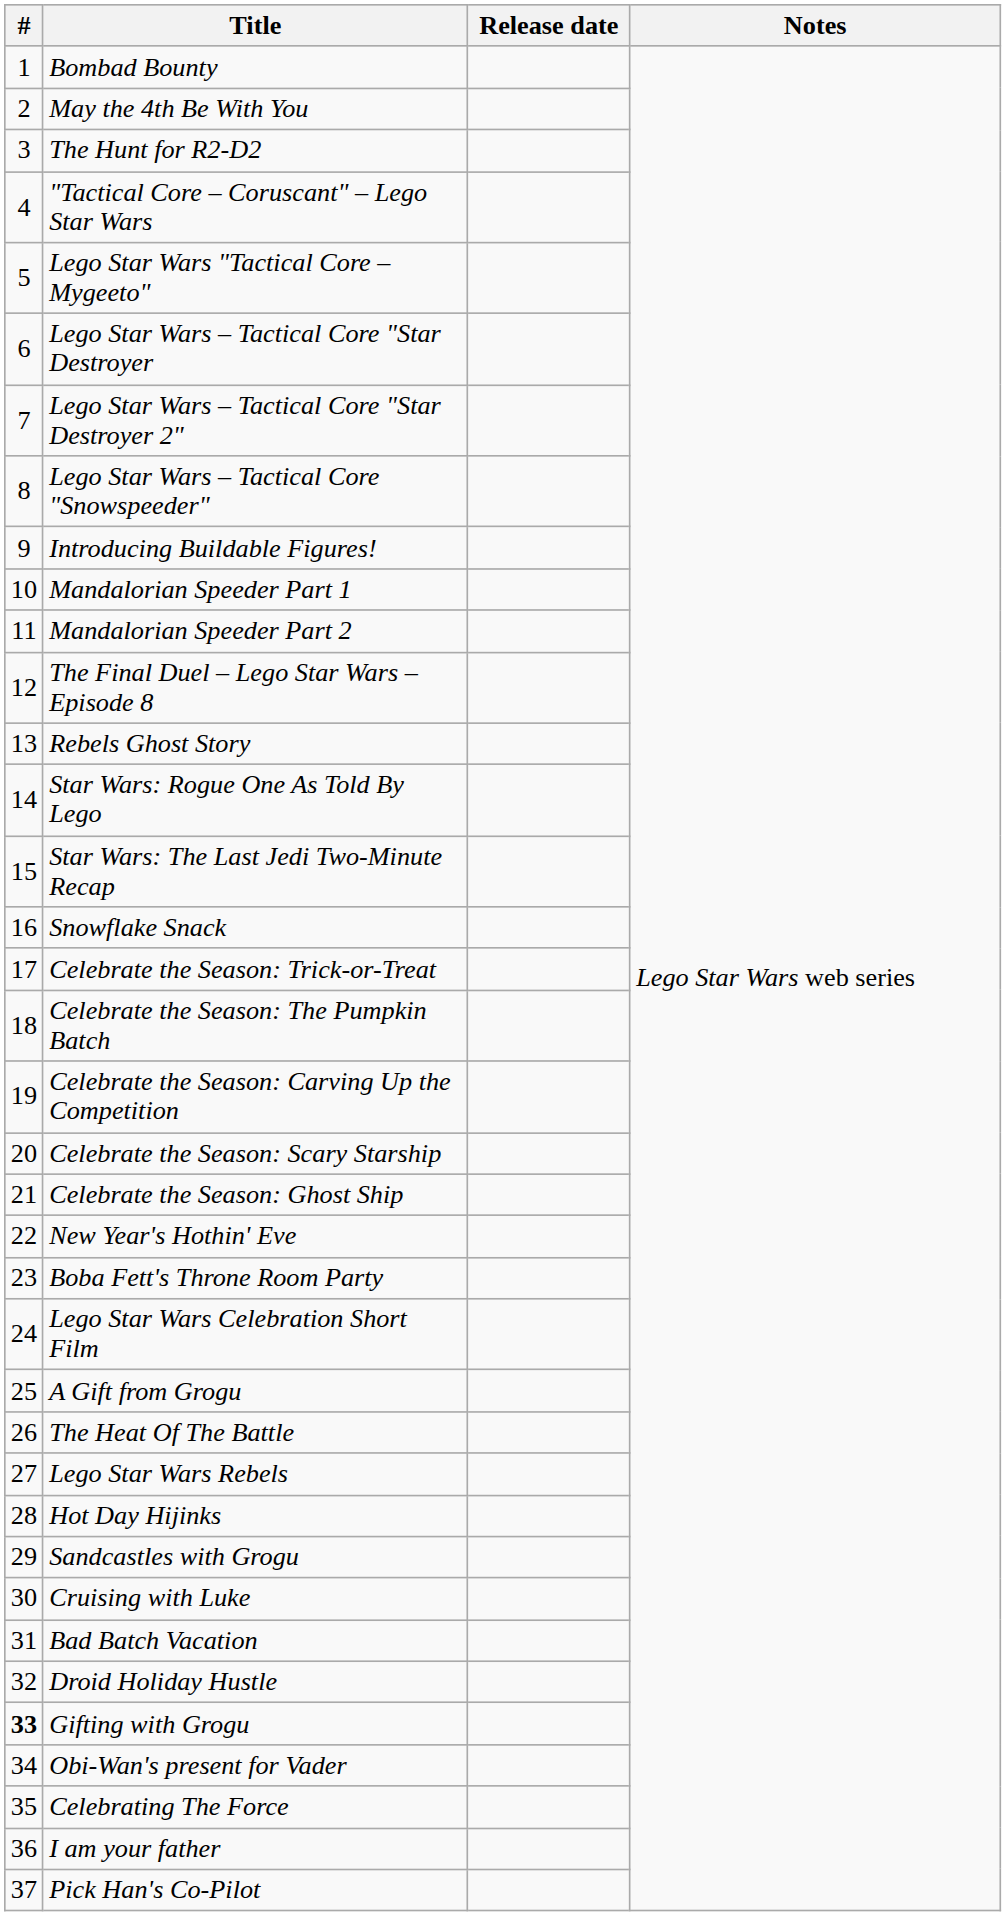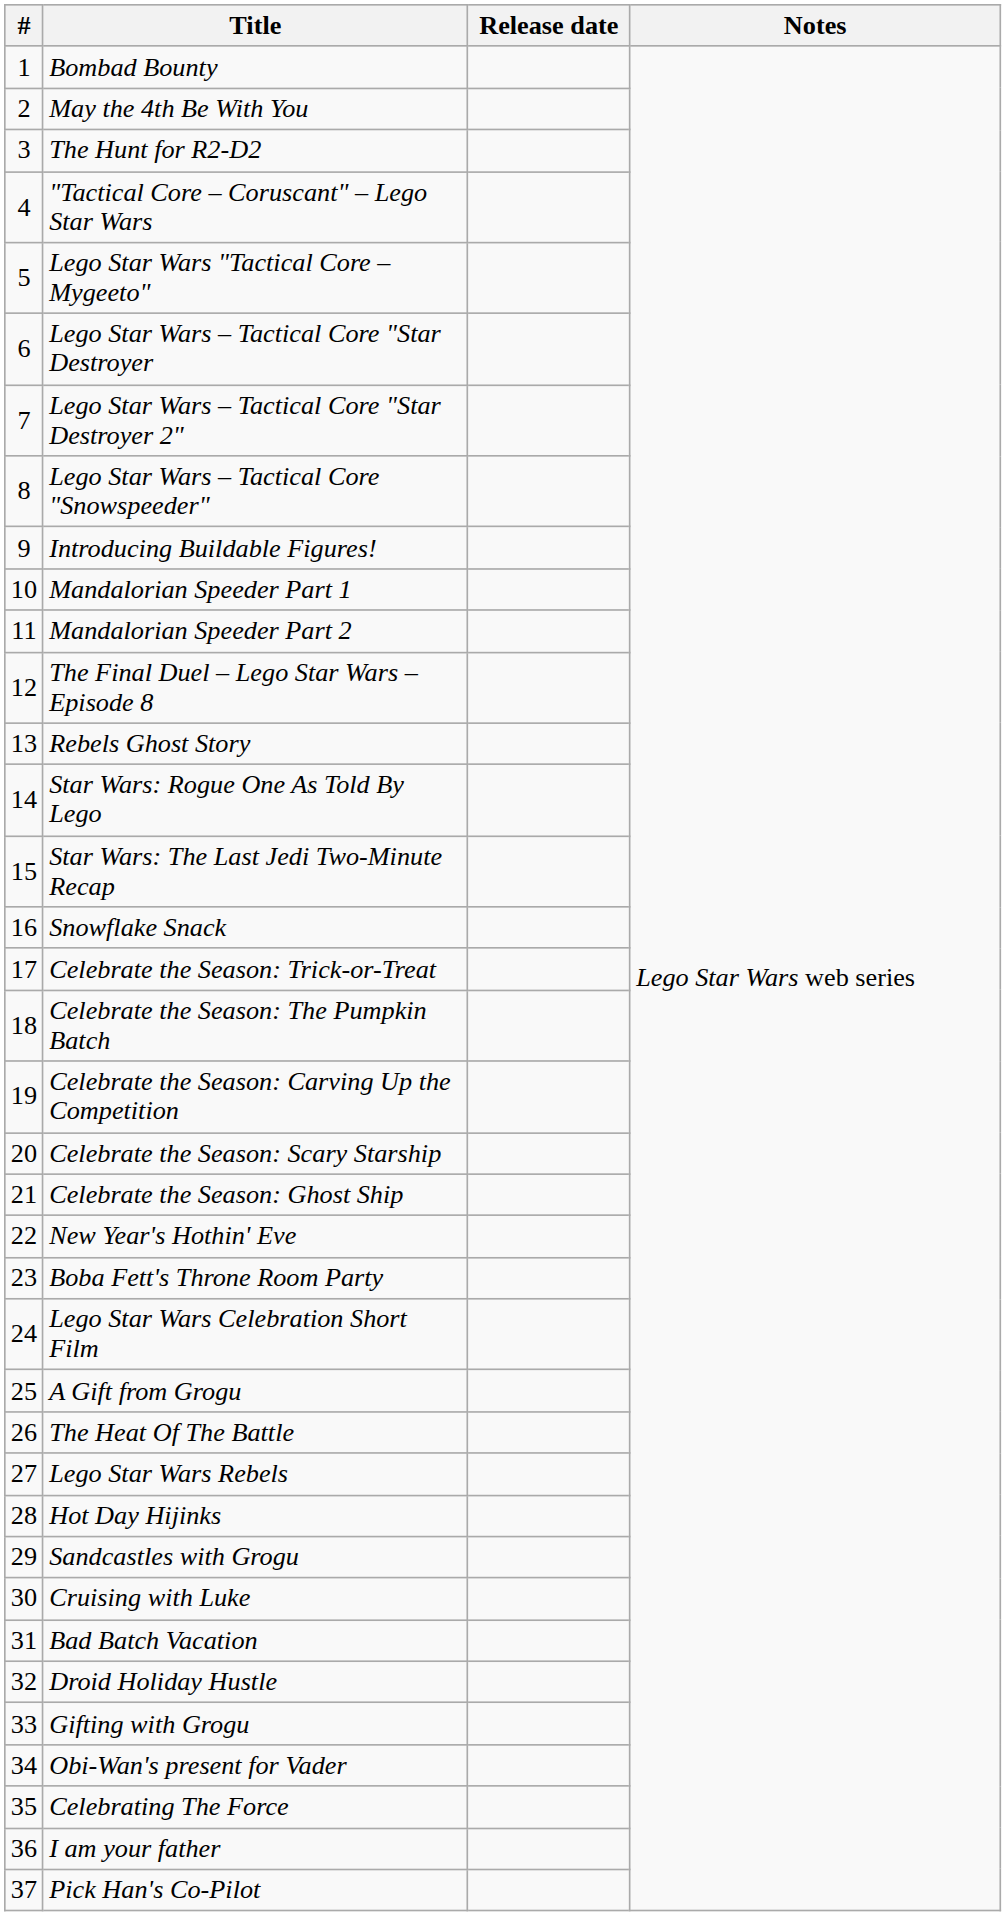(24, 1723) bold -> (24, 1723) normal
